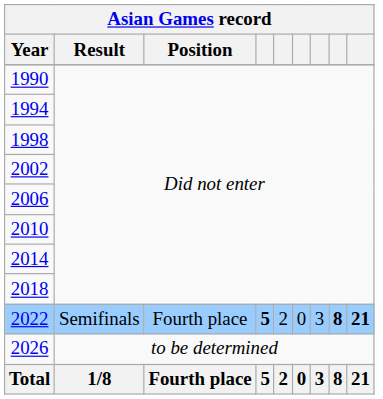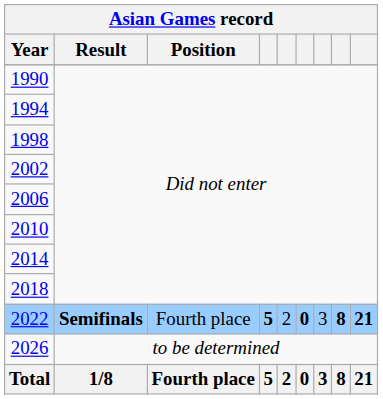(99, 318) normal -> (101, 318) bold
(301, 318) normal -> (305, 318) bold
